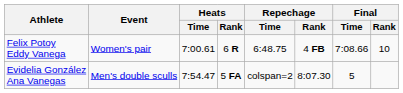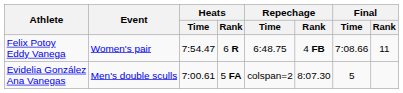(198, 49) 7:00.61 -> (198, 49) 7:54.47
(384, 49) 10 -> (384, 49) 11
(198, 75) 7:54.47 -> (198, 75) 7:00.61
